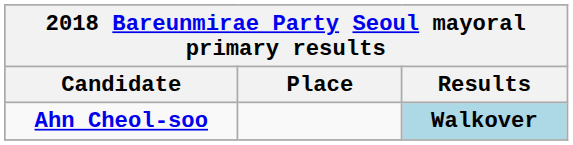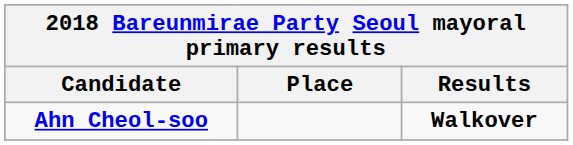(484, 121) lightblue background -> (484, 121) no background
